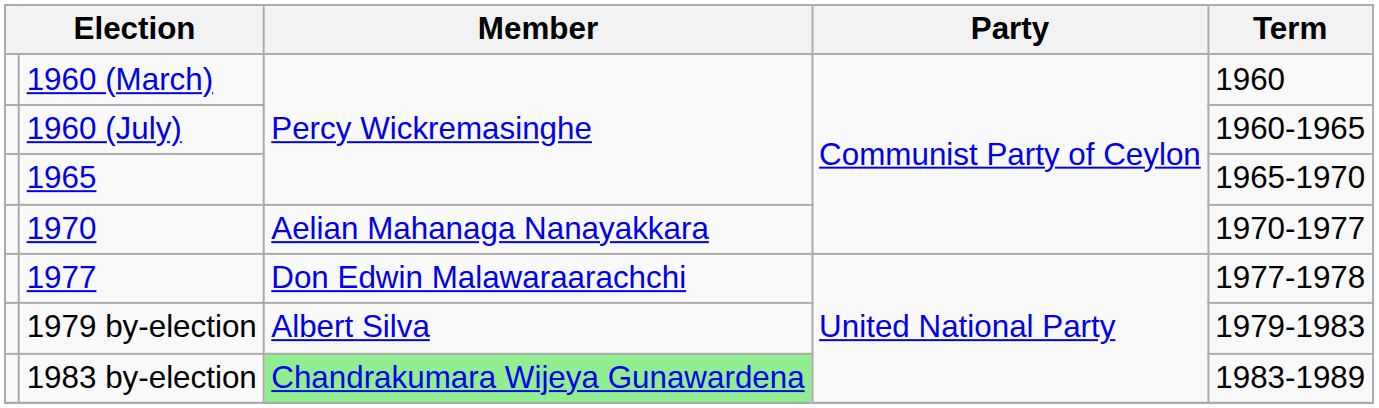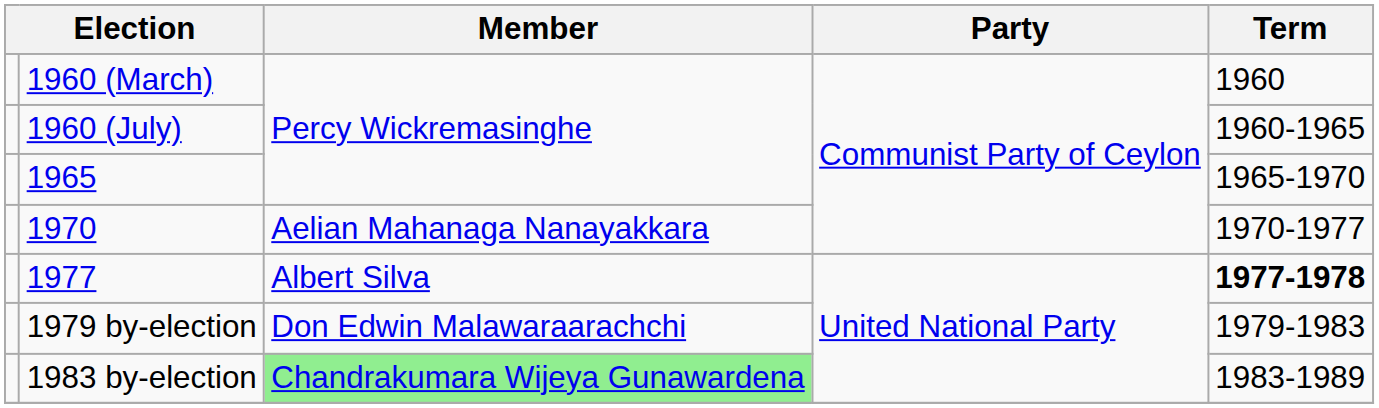(479, 278) Don Edwin Malawaraarachchi -> (351, 278) Albert Silva
(1290, 278) normal -> (1290, 278) bold
(351, 327) Albert Silva -> (479, 327) Don Edwin Malawaraarachchi
